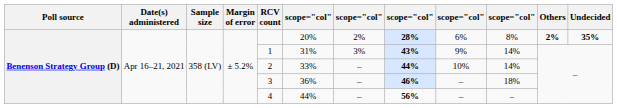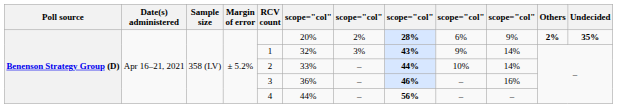(512, 37) 8% -> (512, 37) 9%
(308, 52) 31% -> (308, 52) 32%
(512, 81) 18% -> (512, 81) 16%
